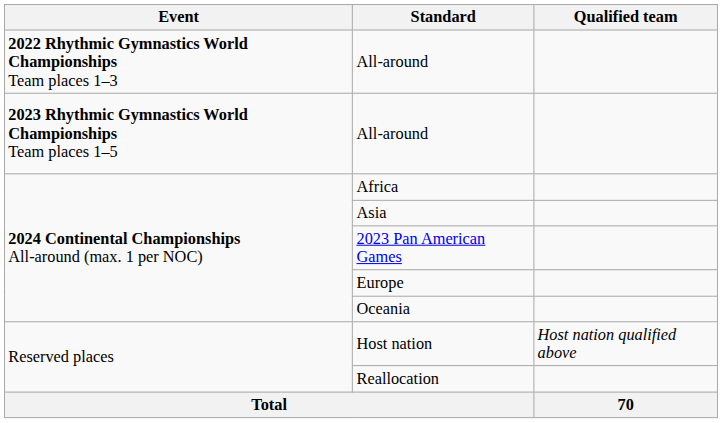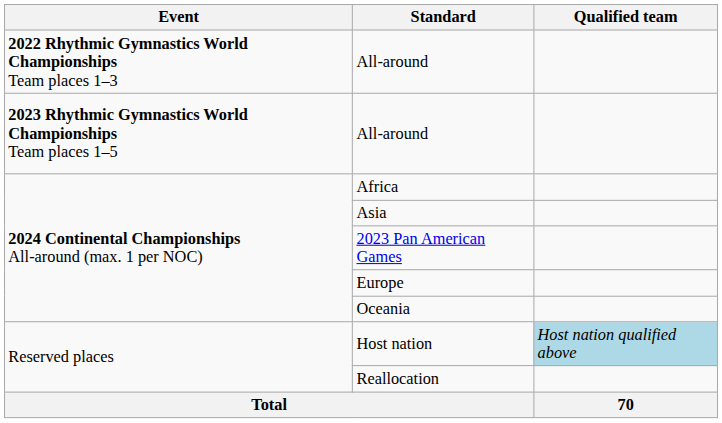(607, 343) no background -> (607, 343) lightblue background
